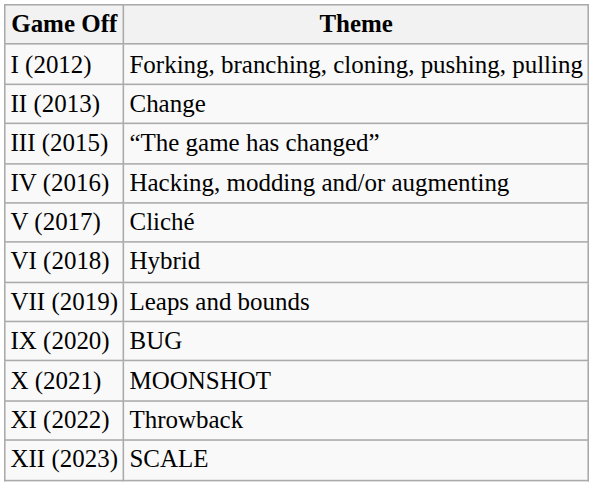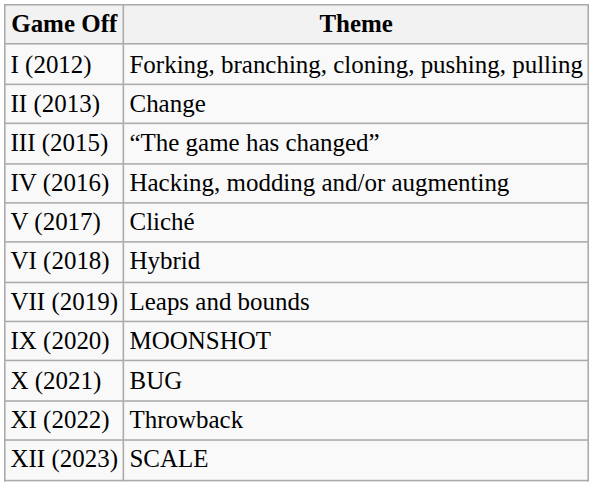(156, 340) BUG -> (200, 340) MOONSHOT
(200, 380) MOONSHOT -> (156, 380) BUG
